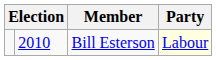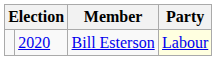(34, 42) 2010 -> (34, 42) 2020
